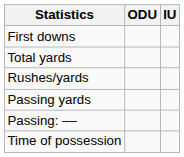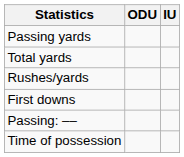rows swapped: (41, 36) <-> (49, 99)
